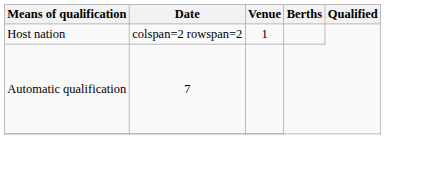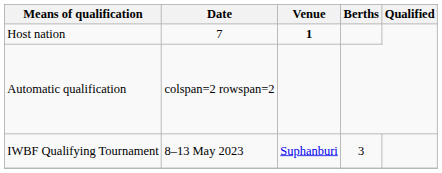(187, 34) colspan=2 rowspan=2 -> (219, 34) 7
(265, 34) normal -> (309, 34) bold
(187, 89) 7 -> (219, 89) colspan=2 rowspan=2
+ row: (83, 150)
